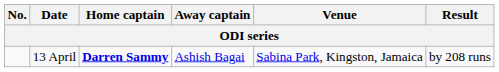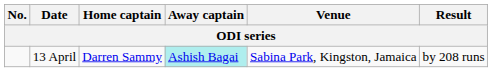(125, 56) bold -> (122, 56) normal
(210, 56) no background -> (203, 56) paleturquoise background
